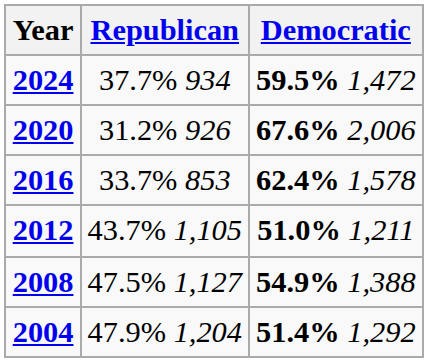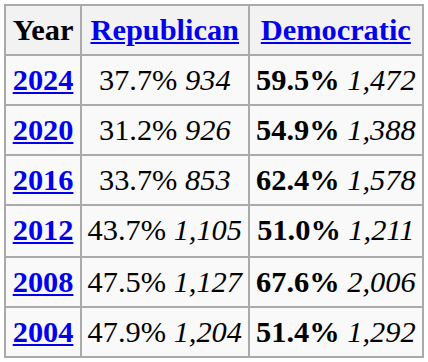(336, 130) 67.6% 2,006 -> (336, 130) 54.9% 1,388
(336, 280) 54.9% 1,388 -> (336, 280) 67.6% 2,006
